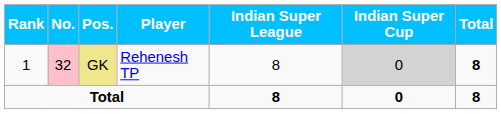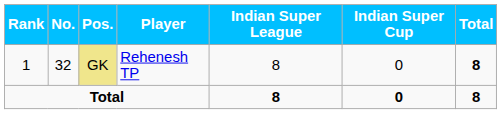(63, 65) pink background -> (63, 65) no background
(399, 65) lightgrey background -> (399, 65) no background
